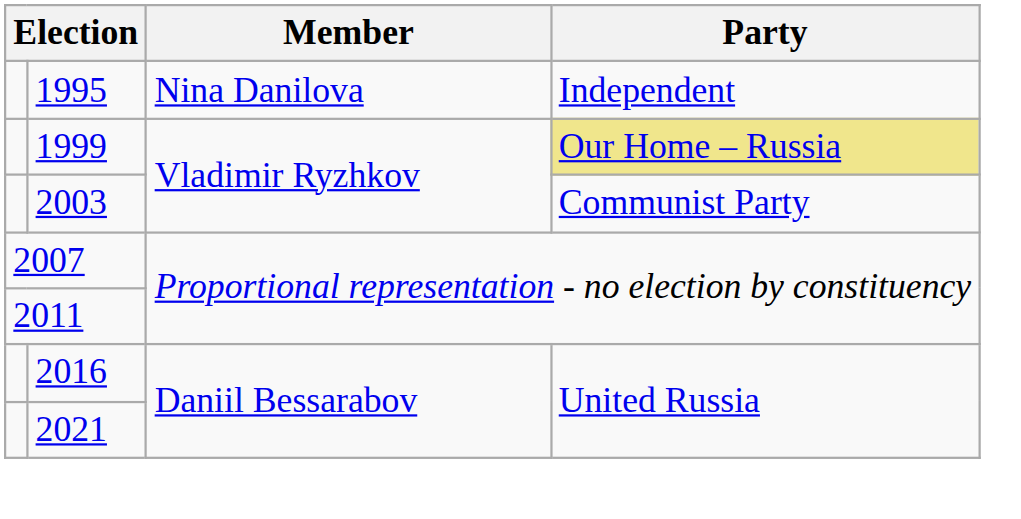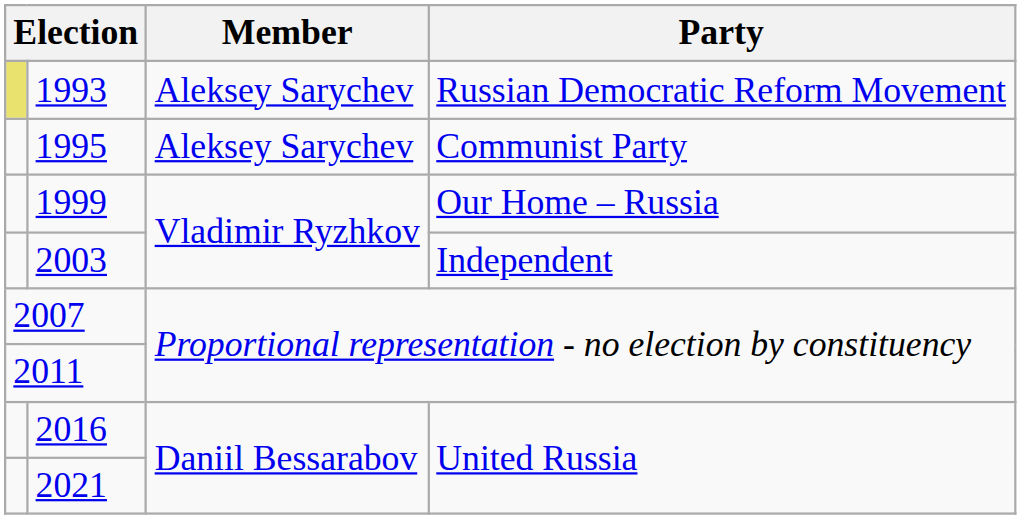+ row: (71, 89)
(259, 89) Nina Danilova -> (284, 145) Aleksey Sarychev
(647, 89) Independent -> (562, 145) Communist Party
(700, 145) khaki background -> (577, 202) no background
(684, 202) Communist Party -> (524, 259) Independent
